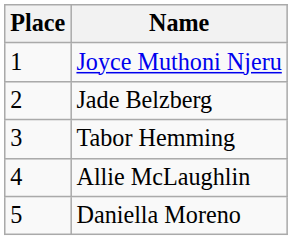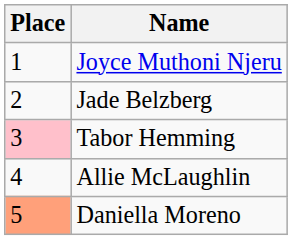(16, 138) no background -> (16, 138) pink background
(16, 215) no background -> (16, 215) lightsalmon background
